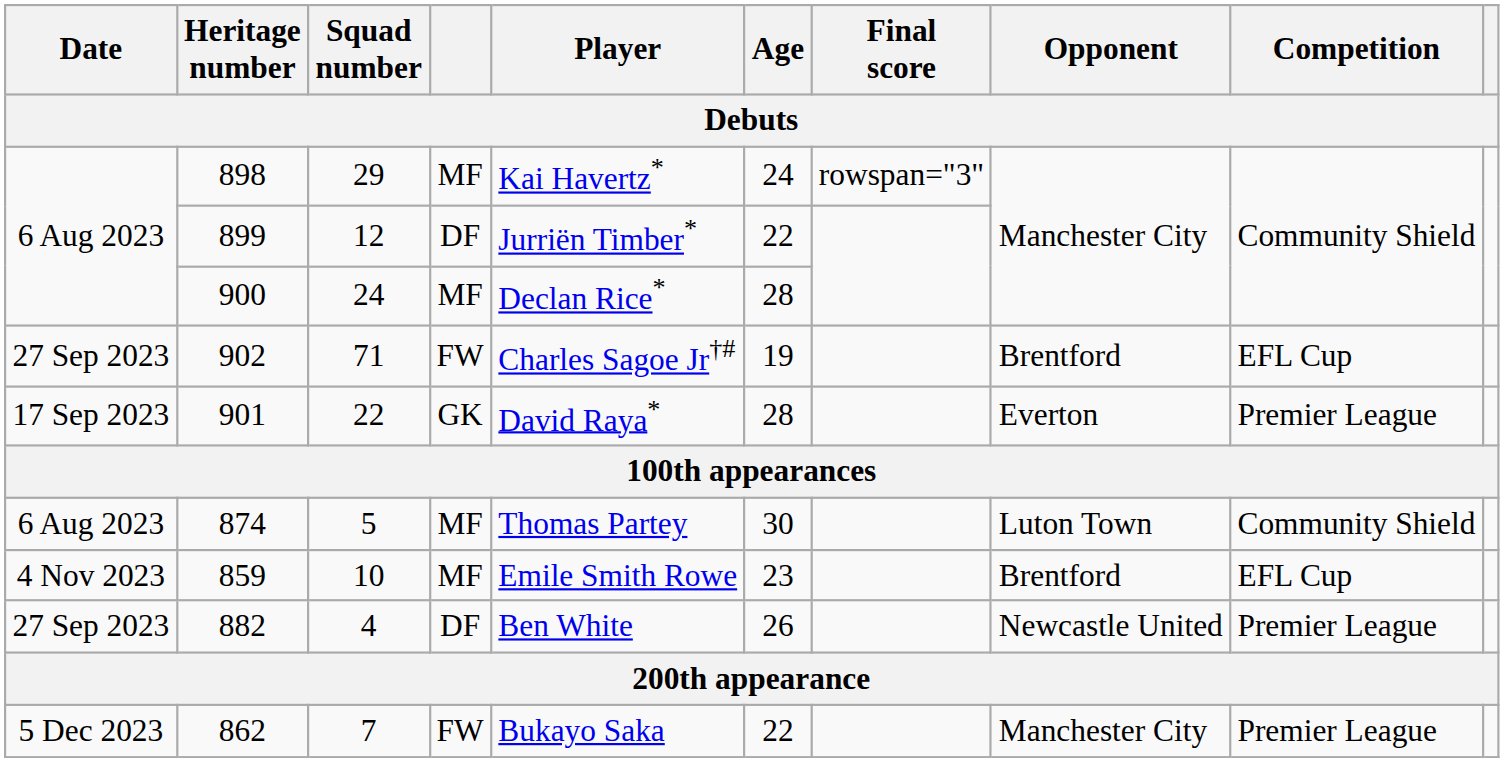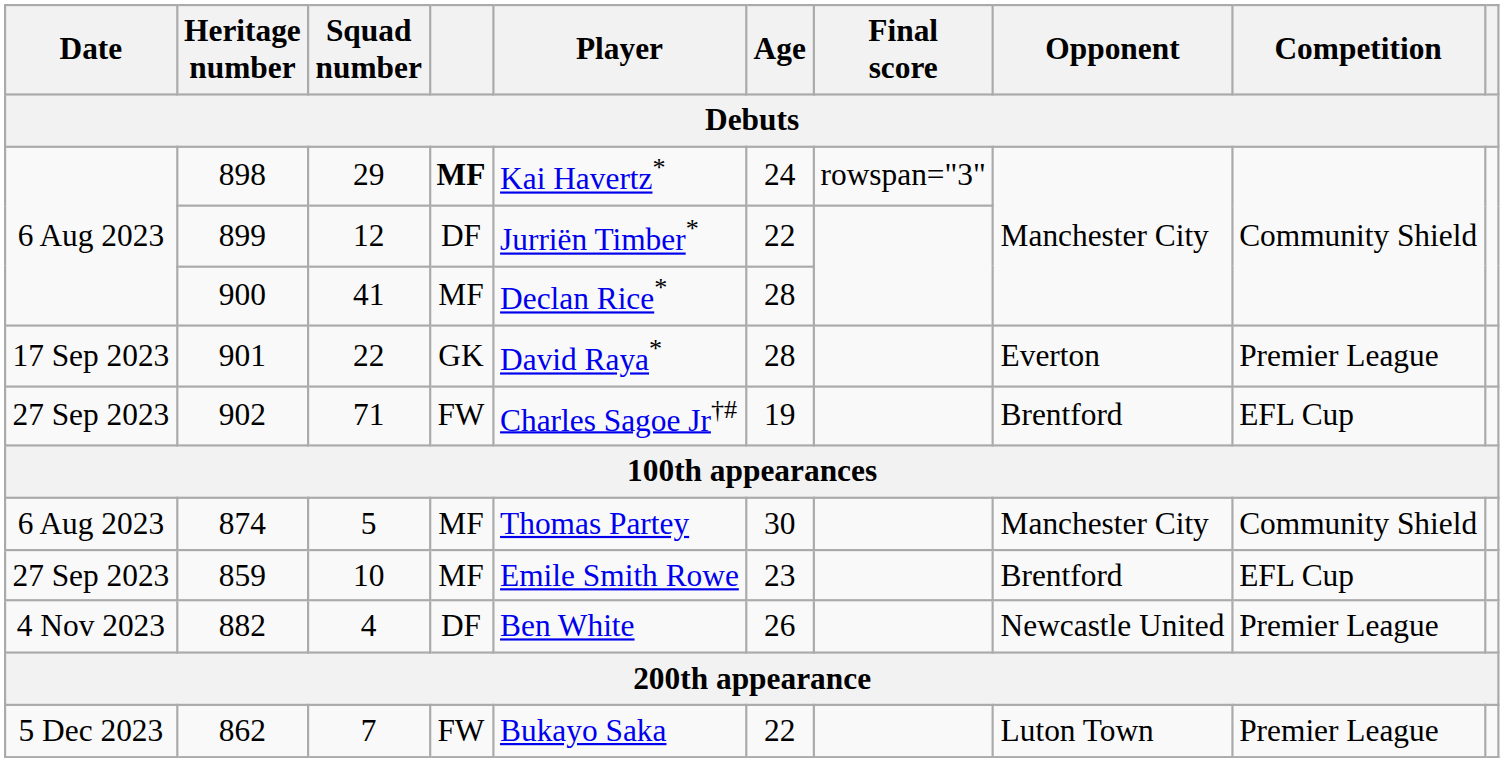(460, 175) normal -> (461, 175) bold
(369, 295) 24 -> (369, 295) 41
rows swapped: (242, 415) <-> (242, 355)
(1075, 523) Luton Town -> (1105, 523) Manchester City
(91, 575) 4 Nov 2023 -> (91, 575) 27 Sep 2023
(91, 626) 27 Sep 2023 -> (91, 626) 4 Nov 2023
(1103, 730) Manchester City -> (1077, 730) Luton Town
